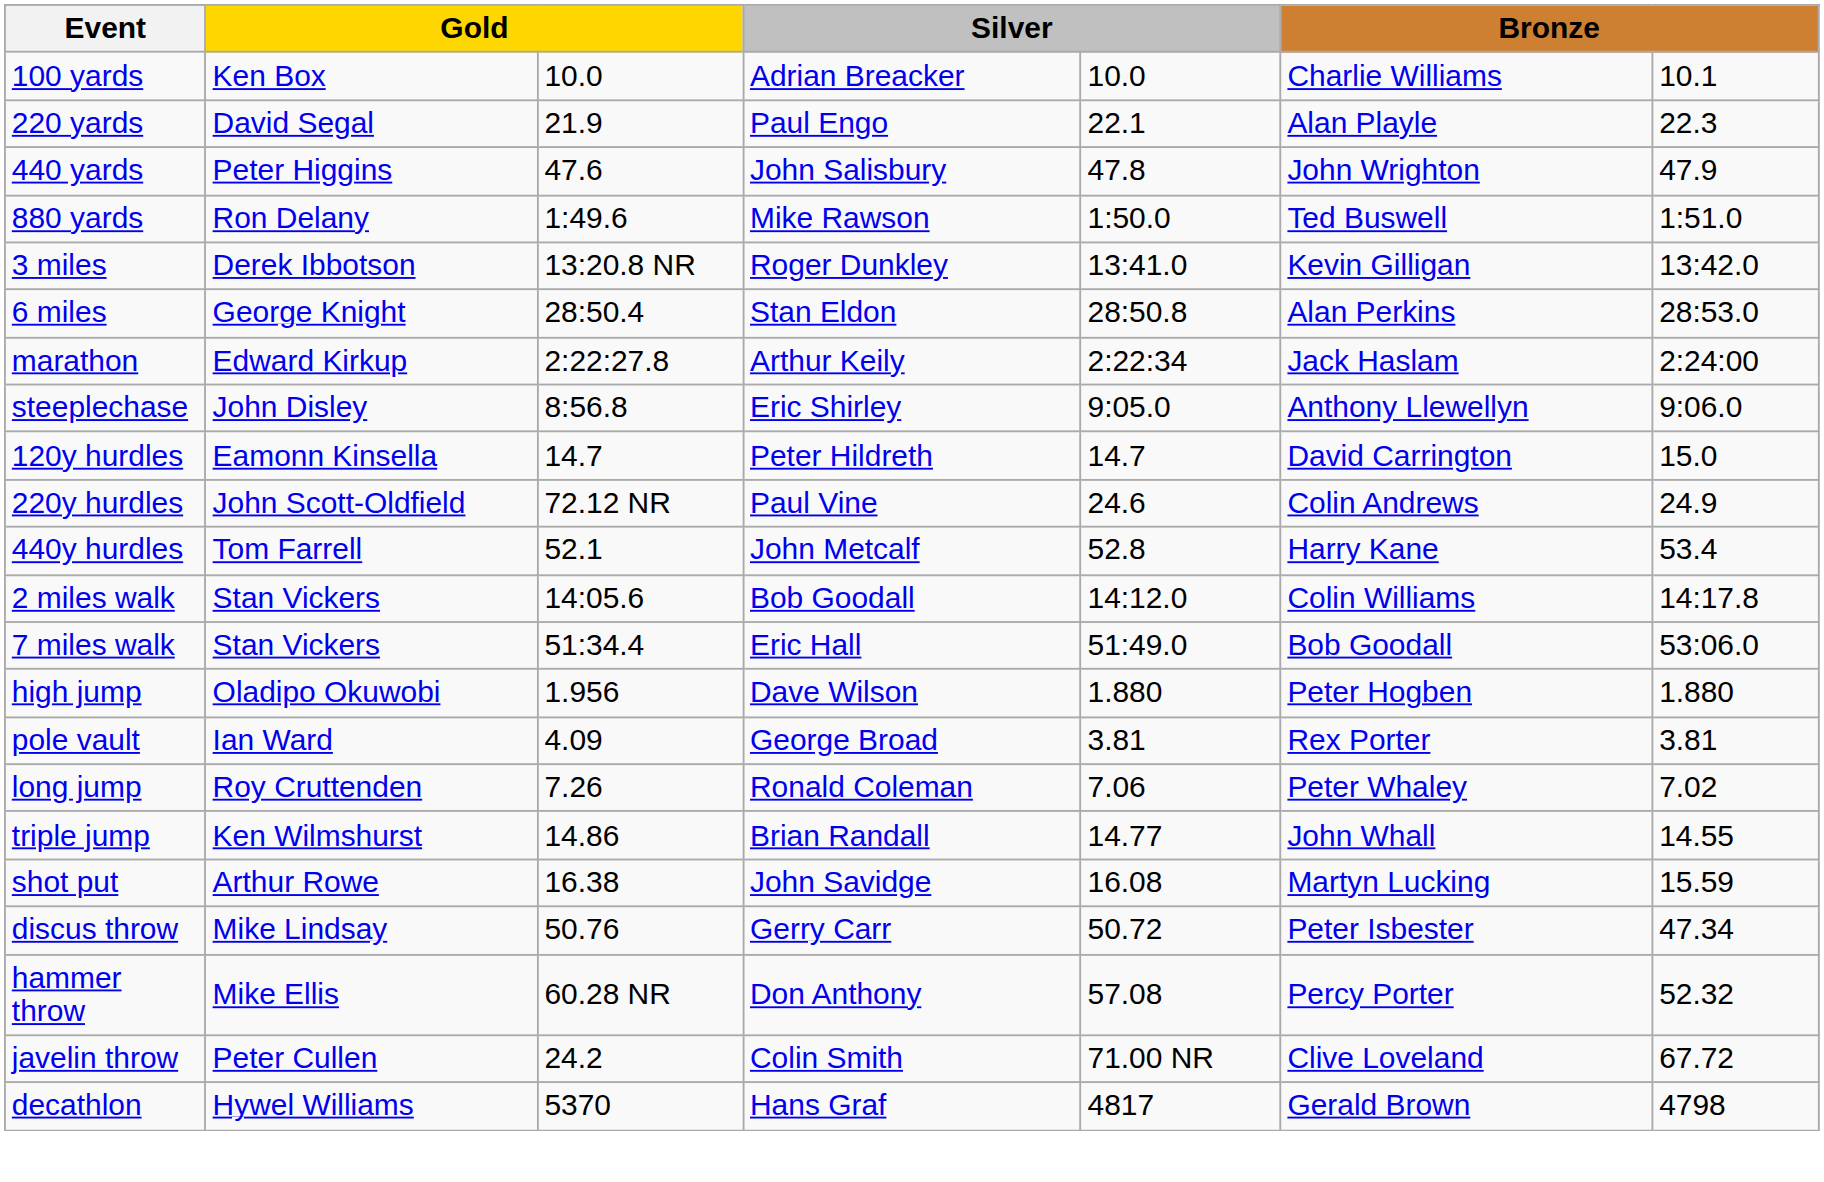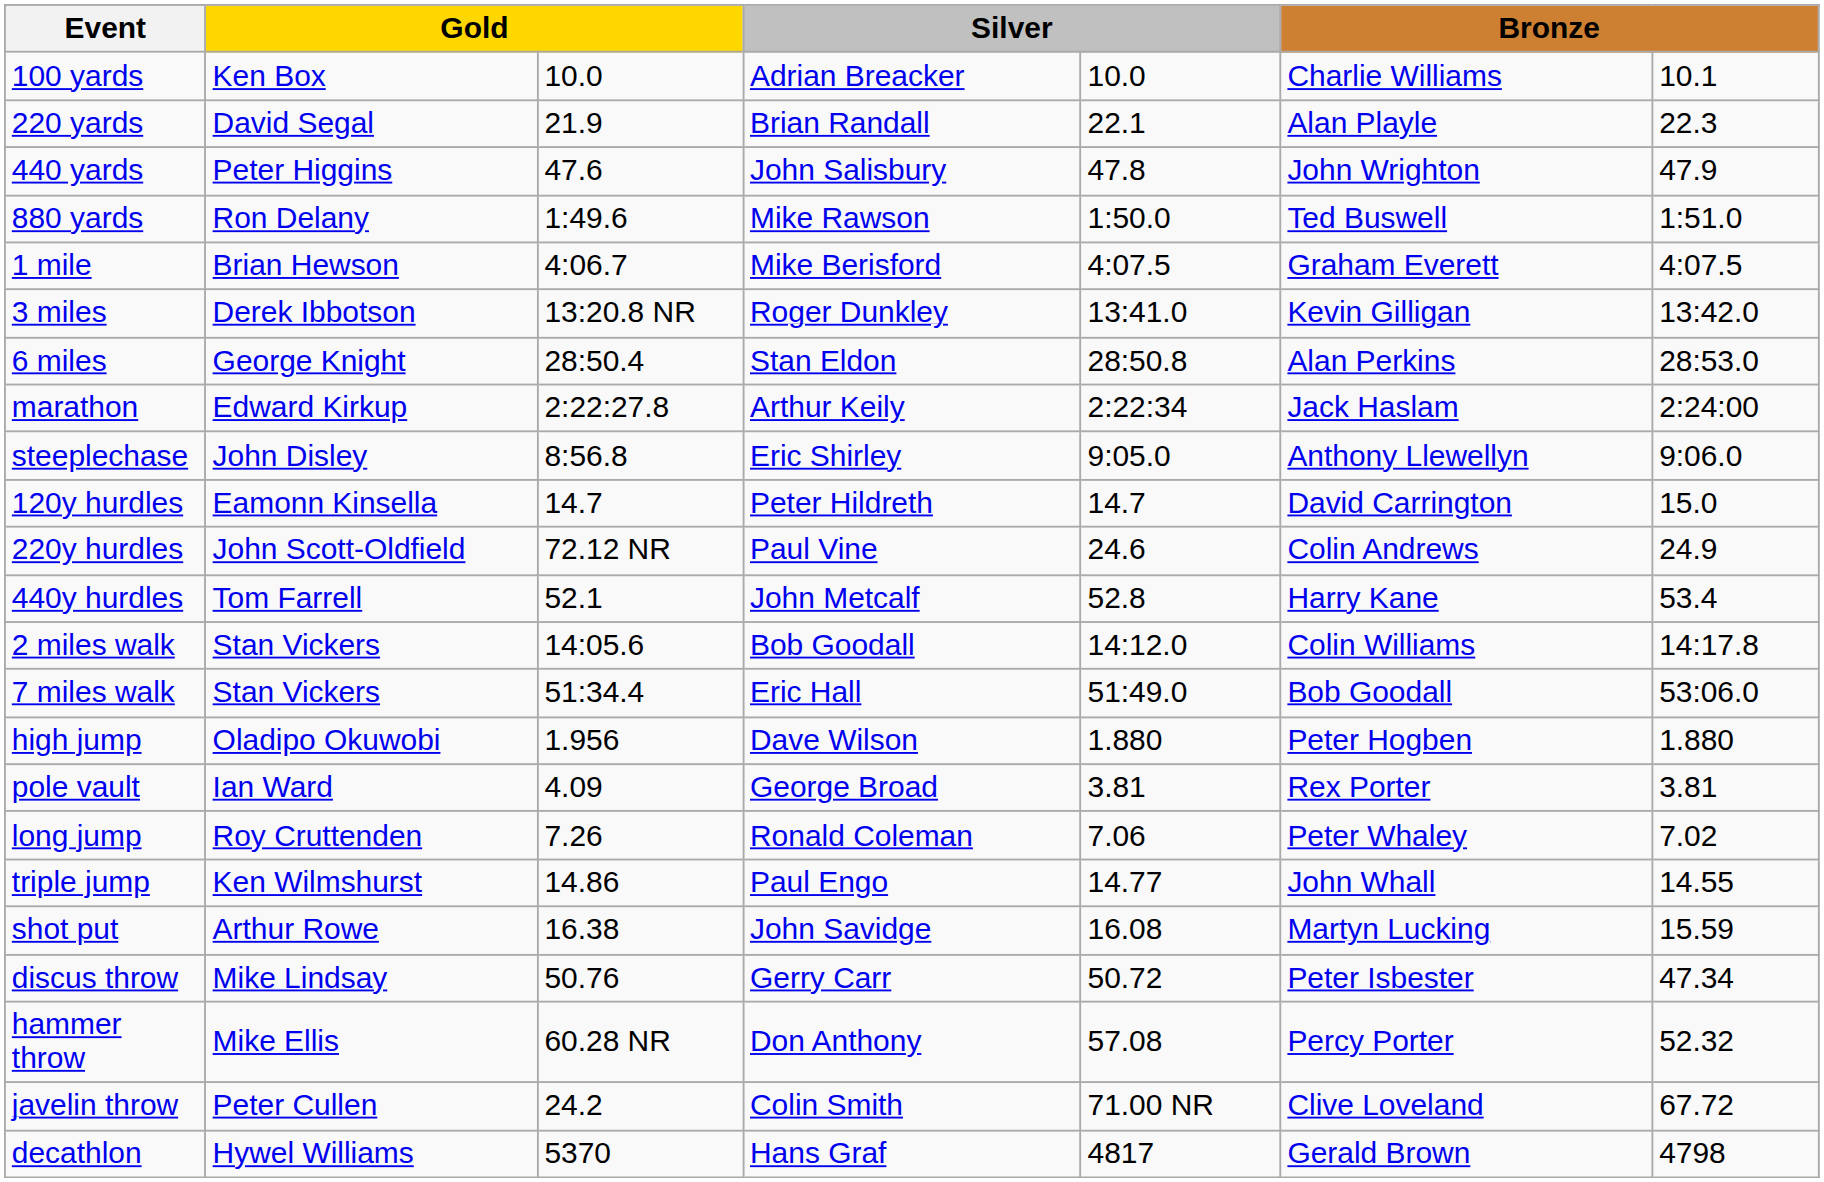(819, 123) Paul Engo -> (840, 123) Brian Randall
+ row: (52, 265)
(840, 834) Brian Randall -> (819, 882) Paul Engo
